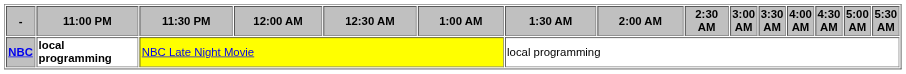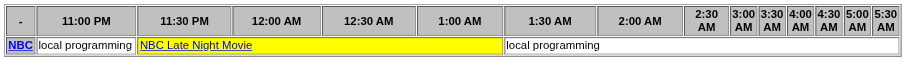(75, 52) bold -> (85, 46) normal
